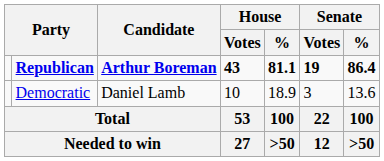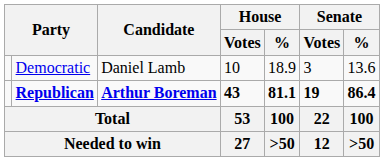rows swapped: (55, 67) <-> (53, 93)
